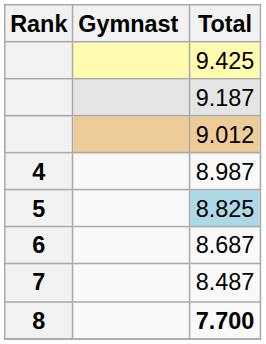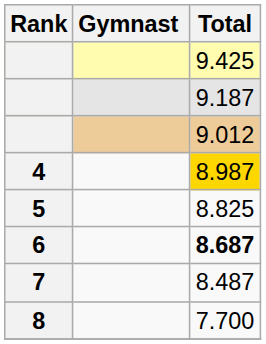(225, 172) no background -> (225, 172) gold background
(225, 209) lightblue background -> (225, 209) no background
(225, 246) normal -> (225, 246) bold
(225, 320) bold -> (225, 320) normal
